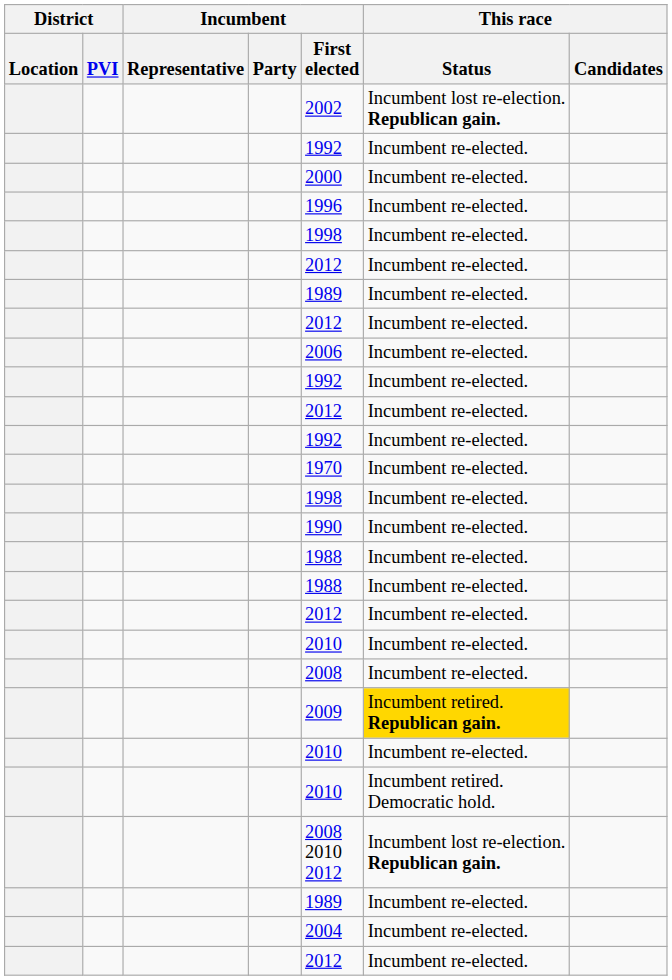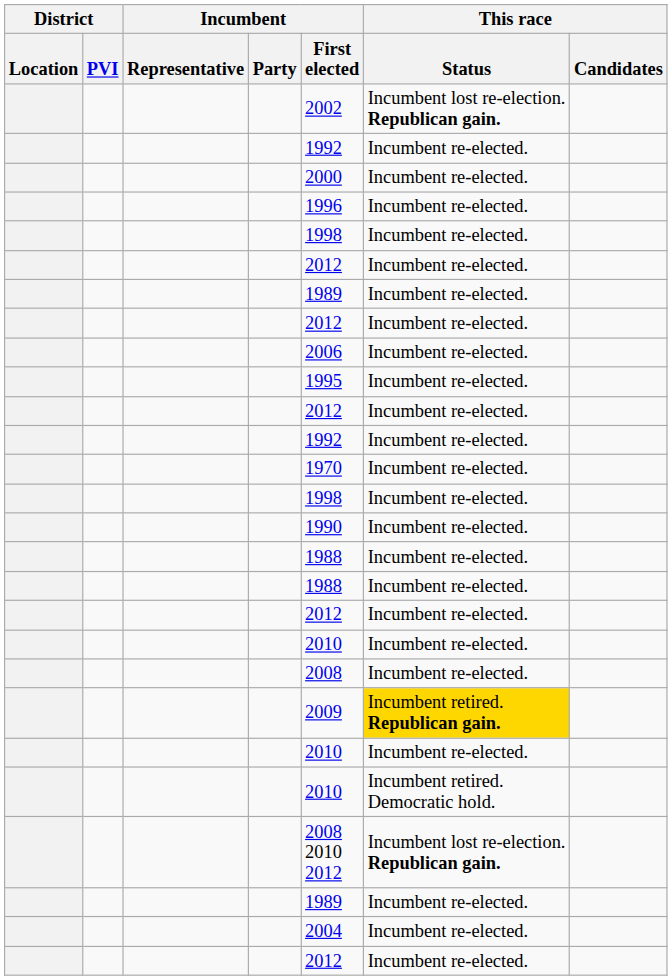(323, 381) 1992 -> (323, 381) 1995
